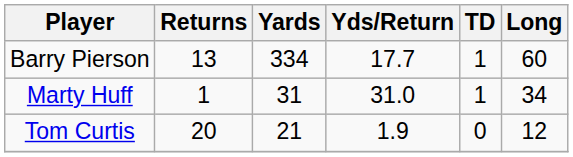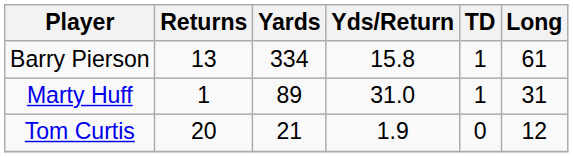(393, 59) 17.7 -> (393, 59) 15.8
(534, 59) 60 -> (534, 59) 61
(289, 95) 31 -> (289, 95) 89
(534, 95) 34 -> (534, 95) 31
